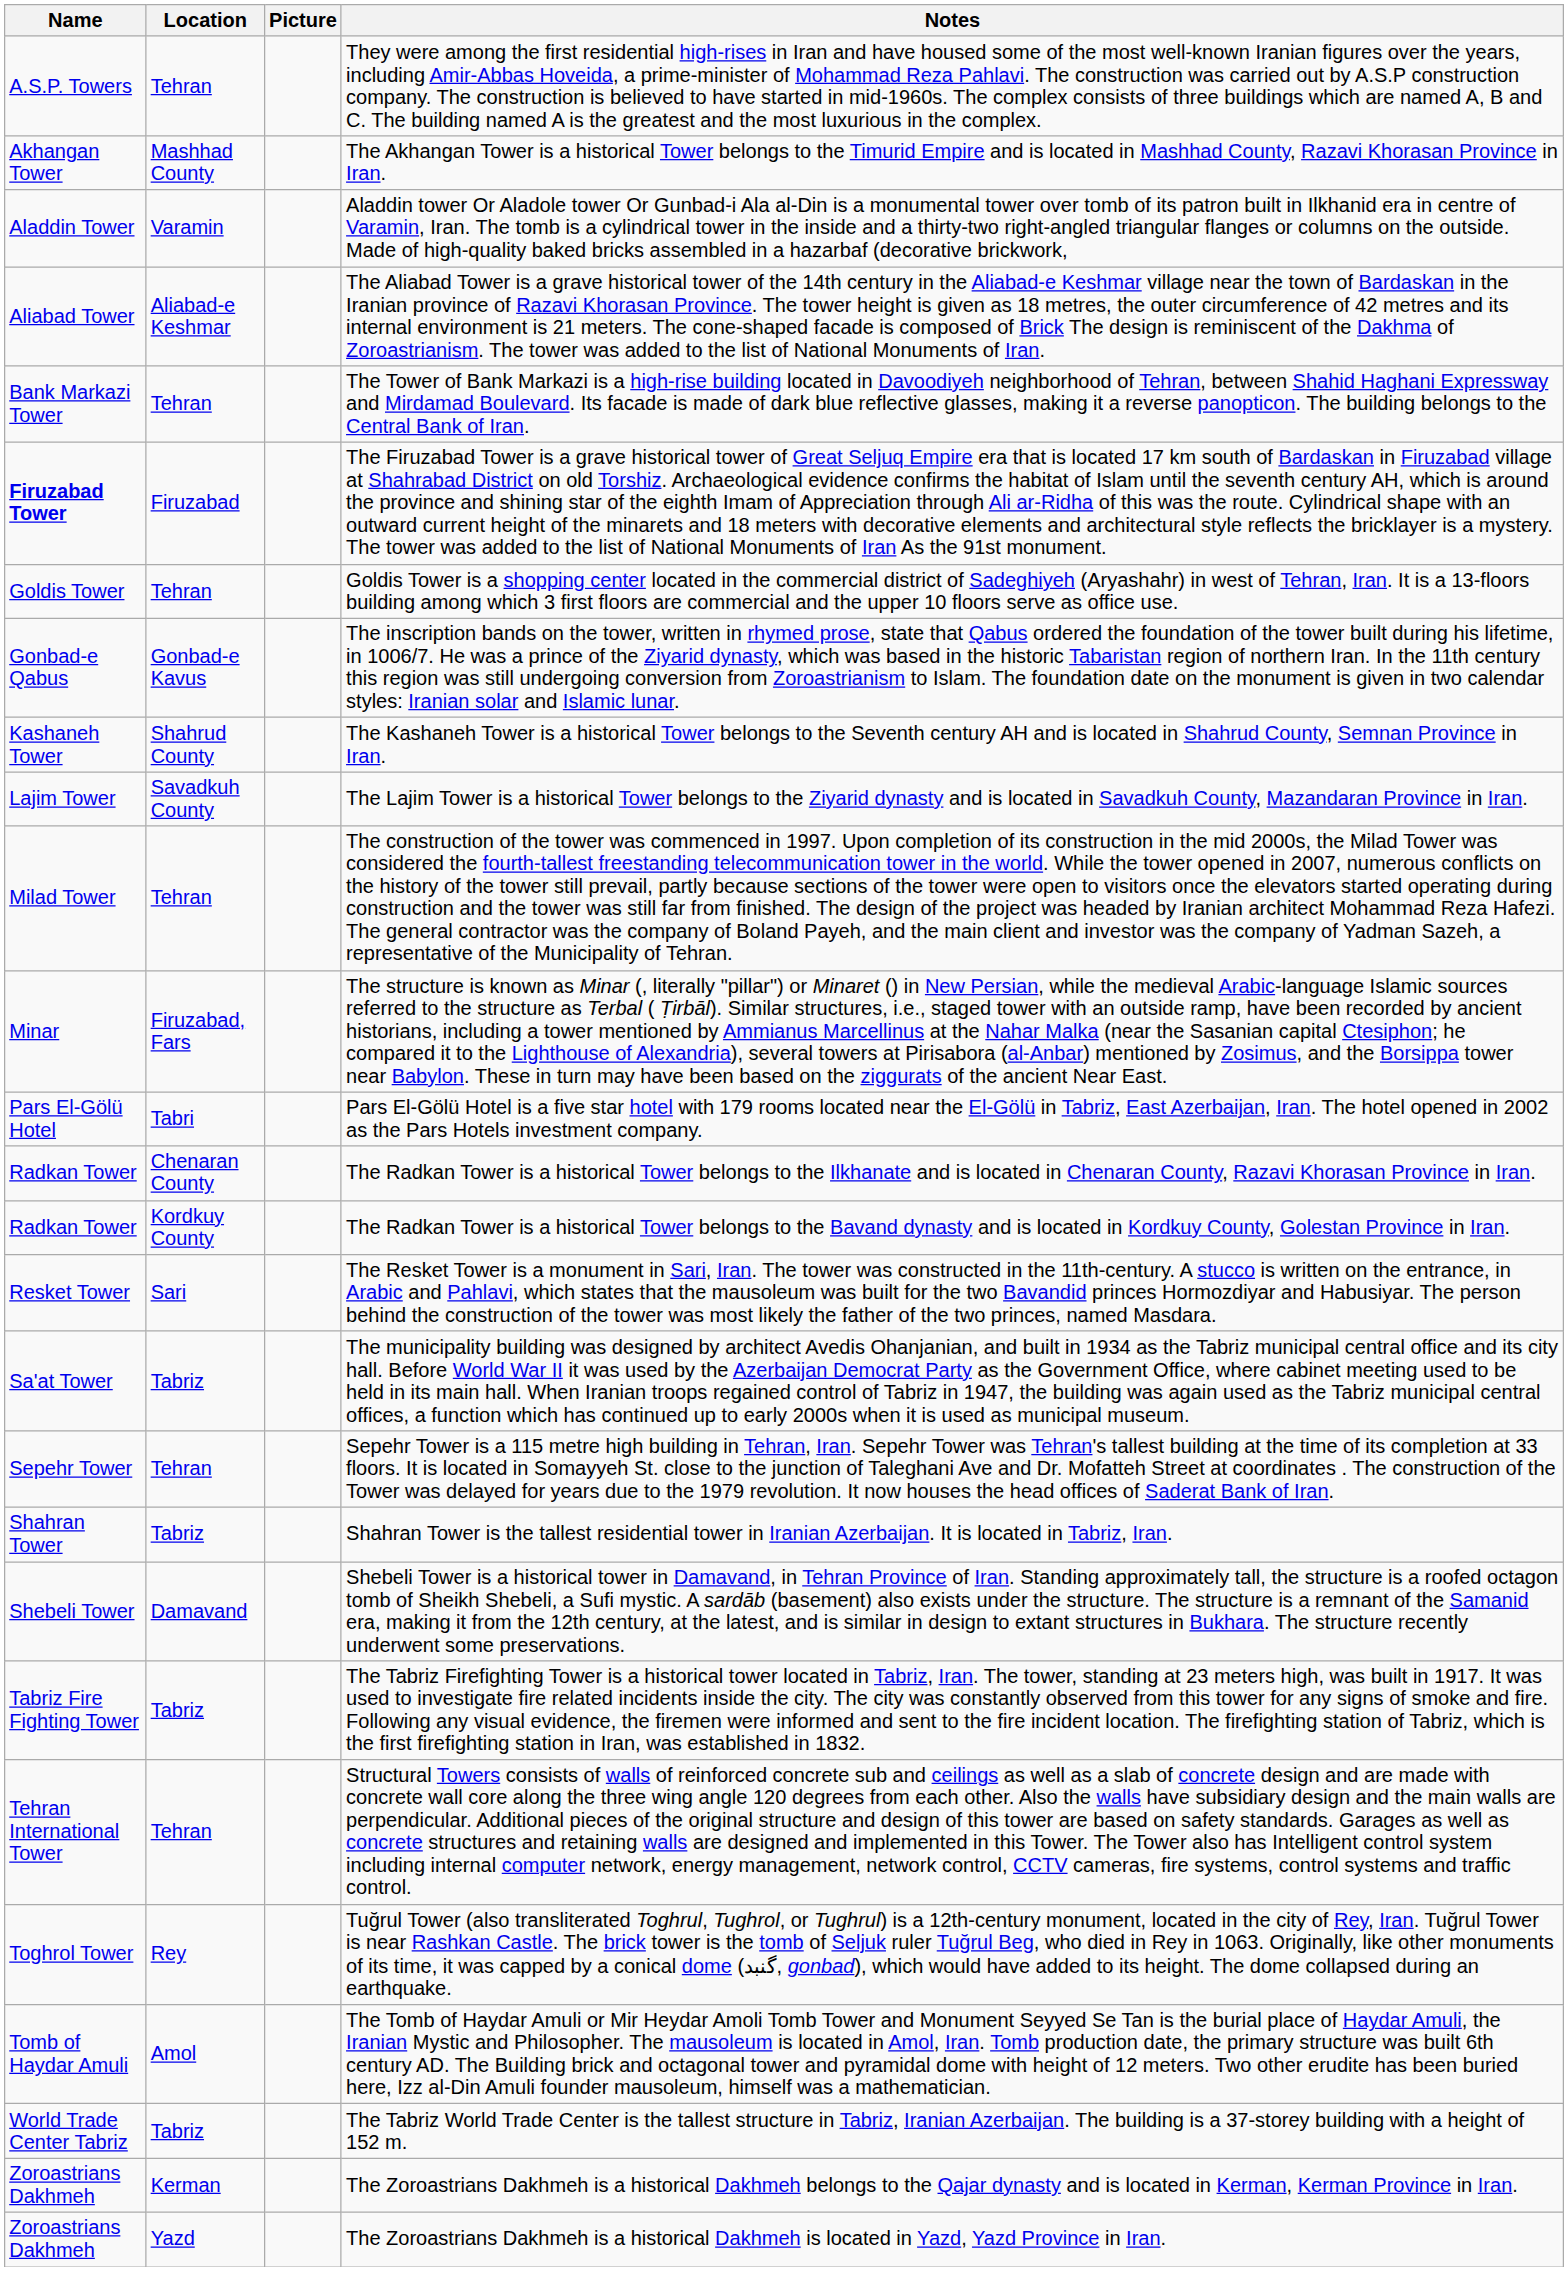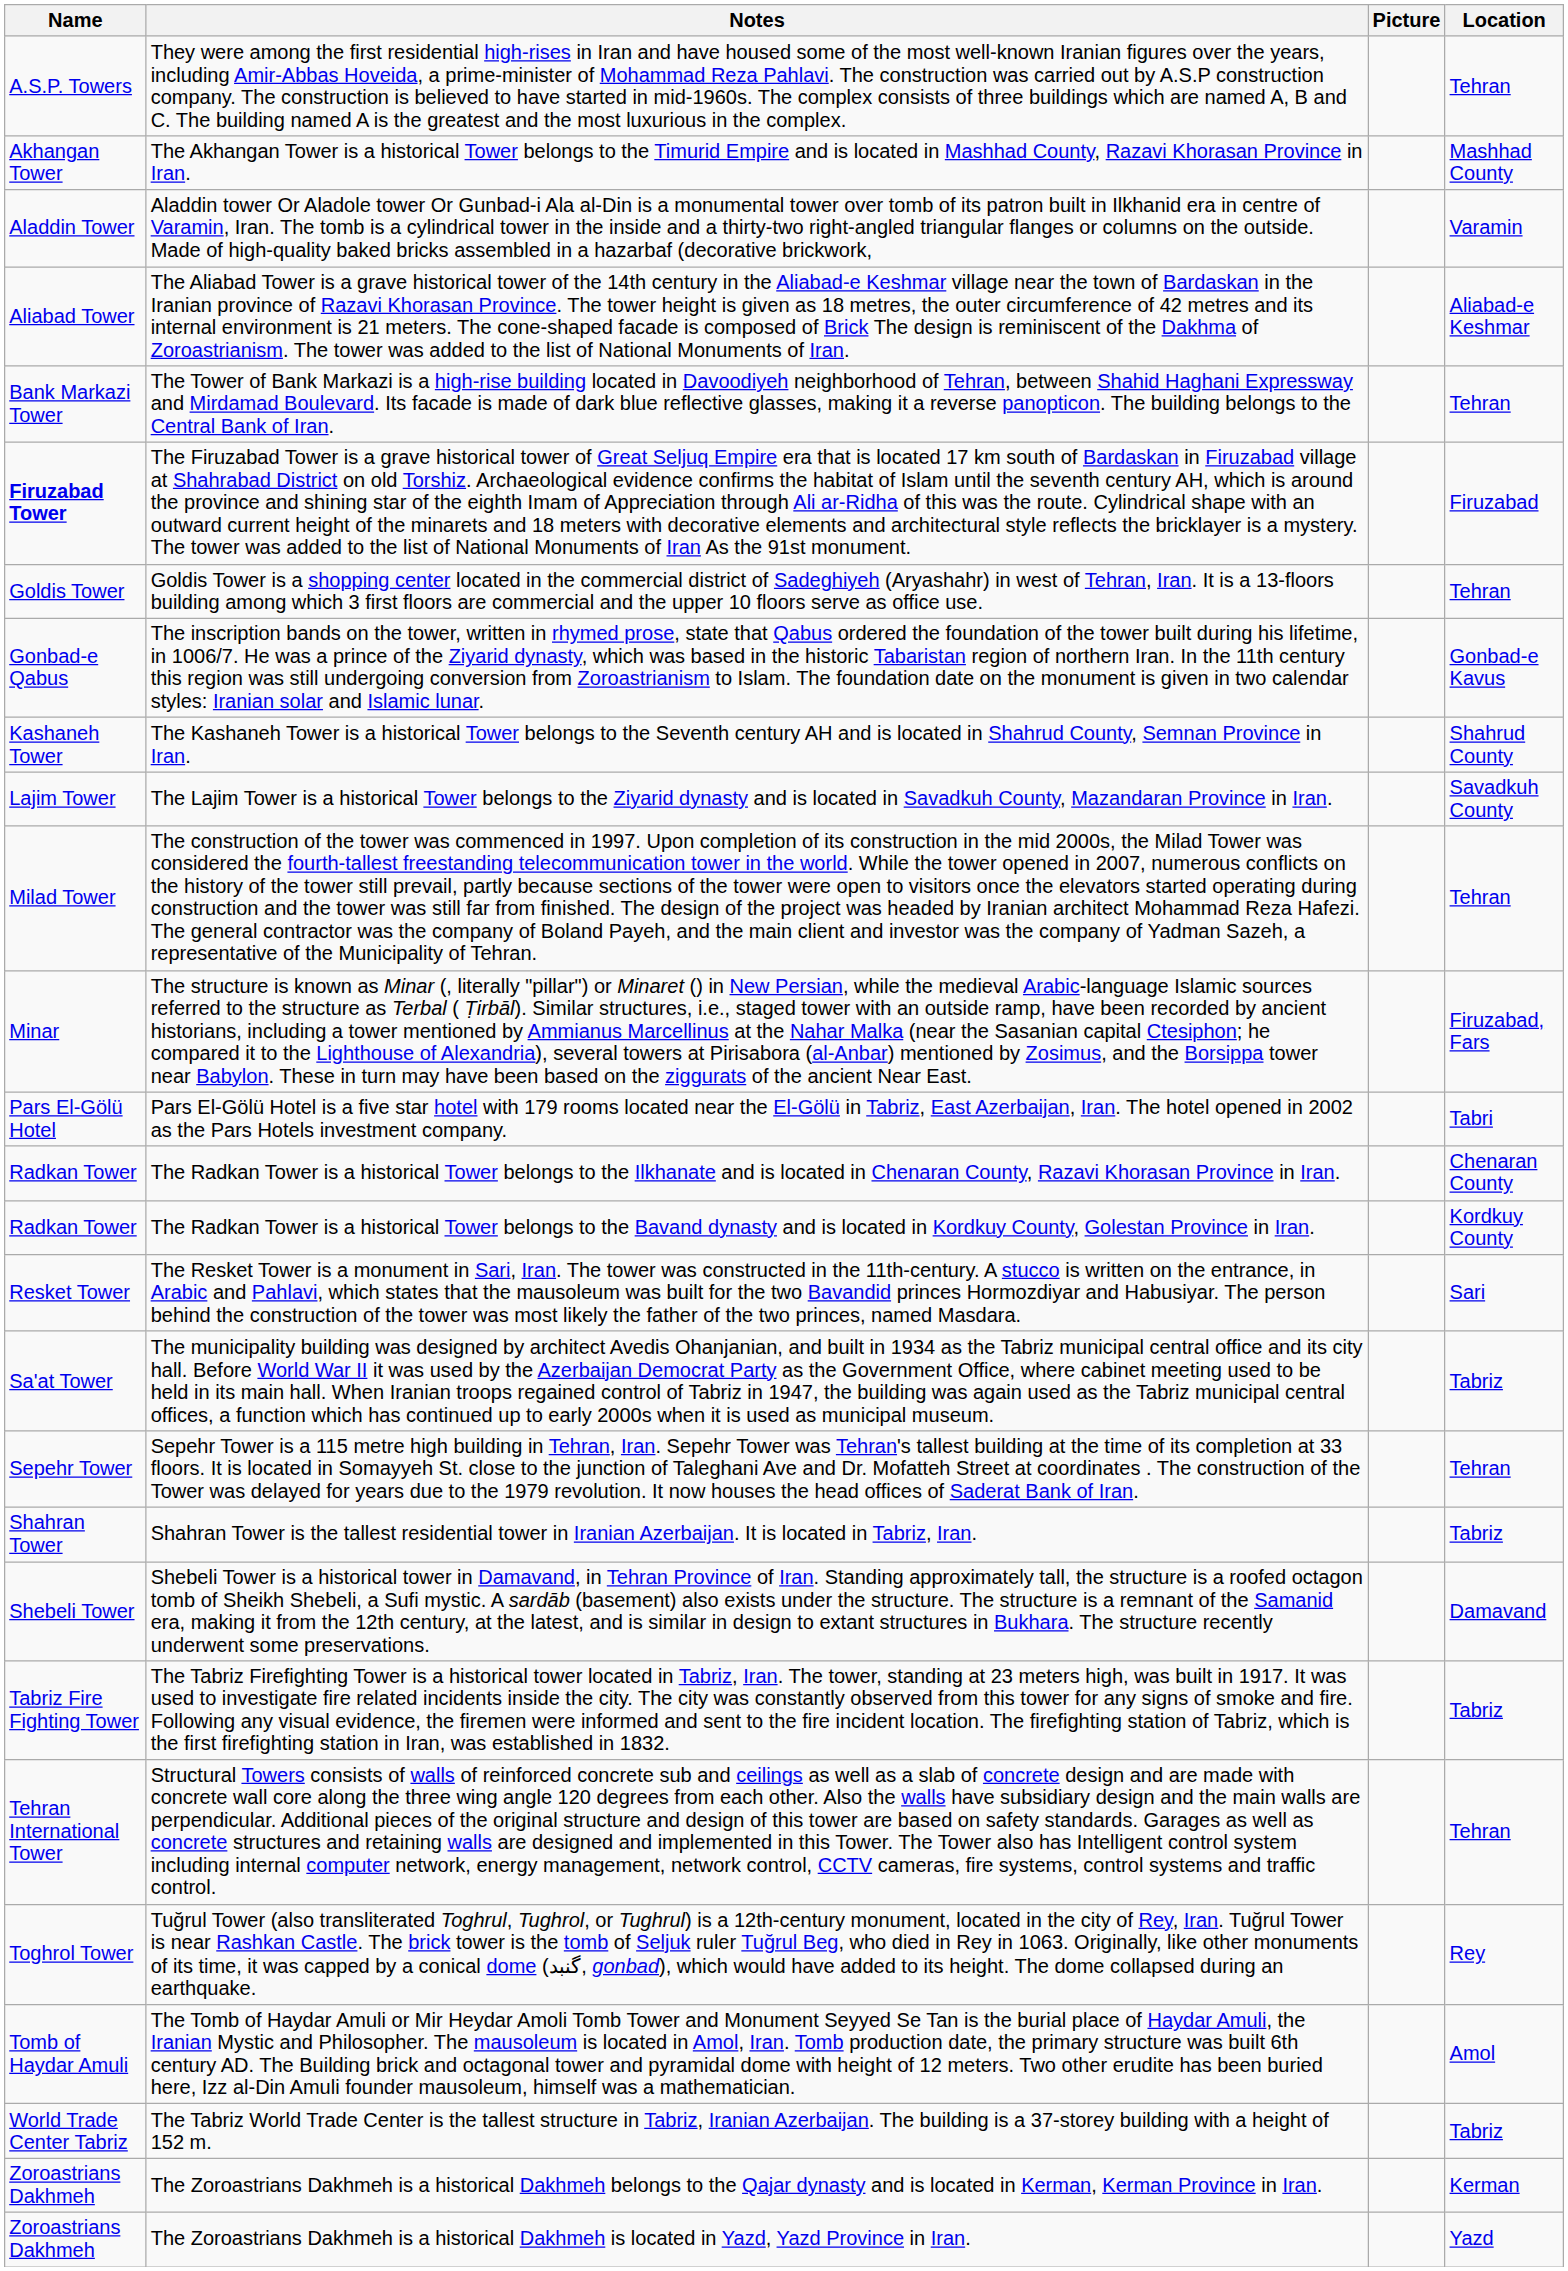columns swapped: (205, 20) <-> (952, 20)
